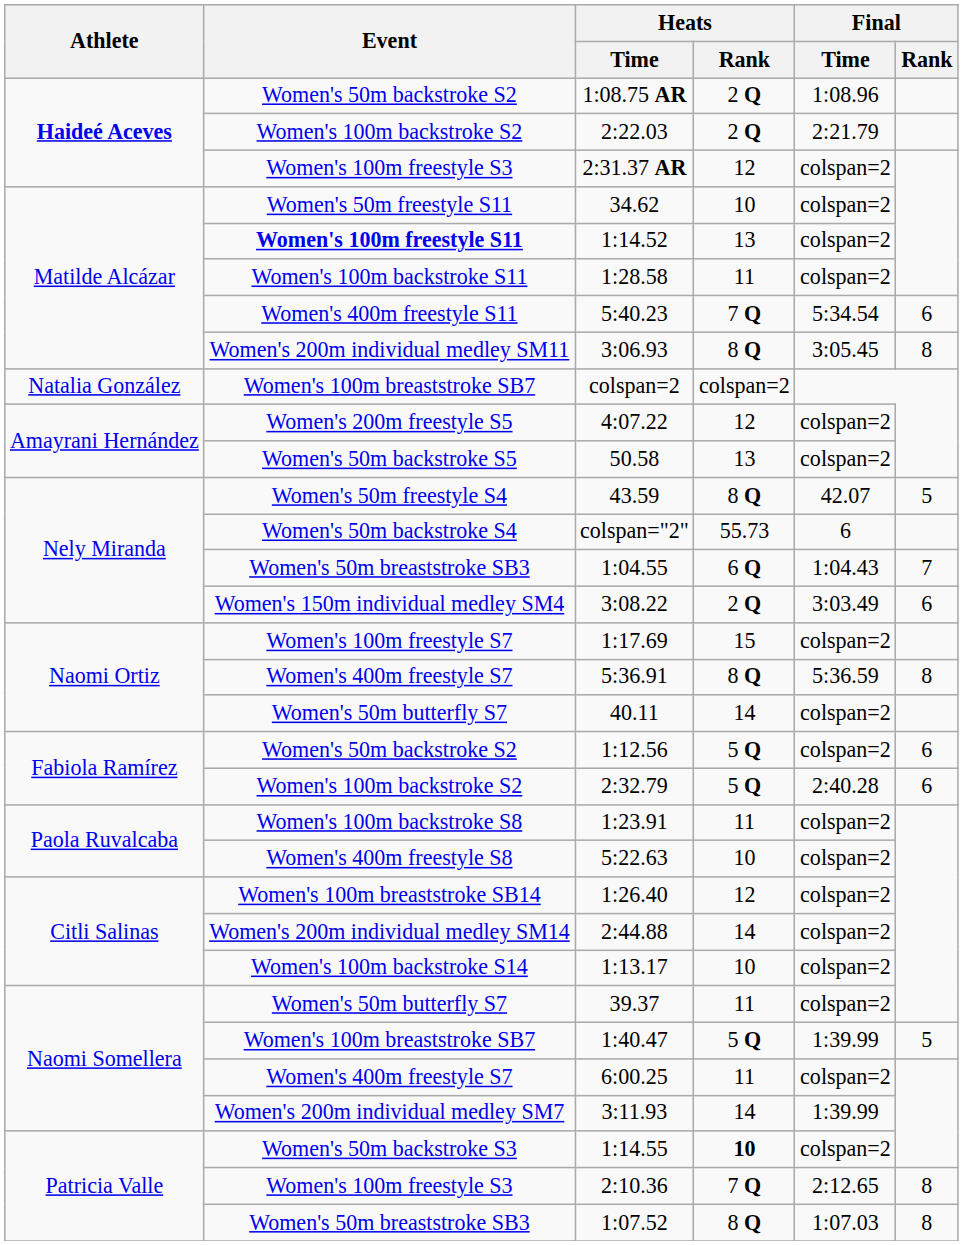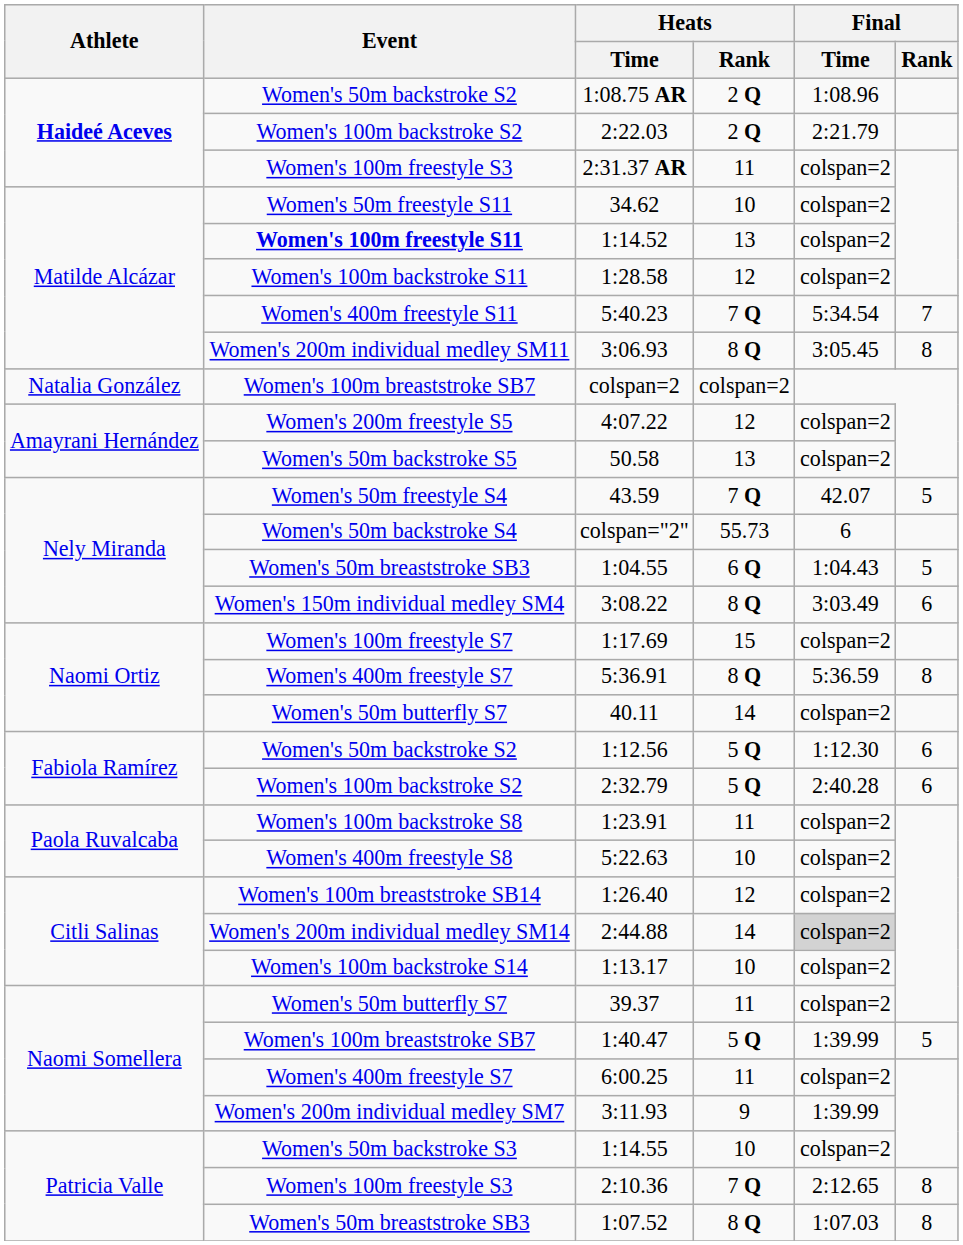(744, 168) 12 -> (744, 168) 11
(744, 277) 11 -> (744, 277) 12
(927, 313) 6 -> (927, 313) 7
(744, 495) 8 Q -> (744, 495) 7 Q
(927, 568) 7 -> (927, 568) 5
(744, 604) 2 Q -> (744, 604) 8 Q
(845, 749) colspan=2 -> (845, 749) 1:12.30
(845, 931) no background -> (845, 931) lightgrey background
(744, 1113) 14 -> (744, 1113) 9
(744, 1149) bold -> (744, 1149) normal
